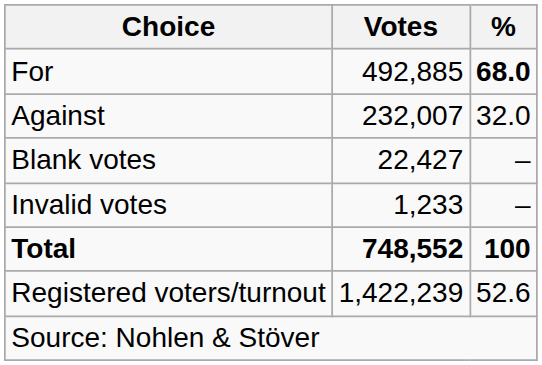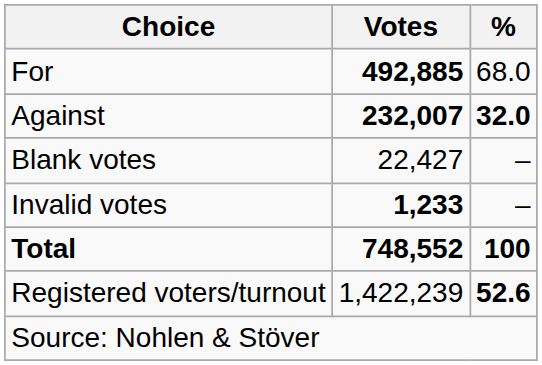(413, 71) normal -> (413, 71) bold
(503, 71) bold -> (503, 71) normal
(413, 115) normal -> (413, 115) bold
(503, 115) normal -> (503, 115) bold
(428, 204) normal -> (428, 204) bold
(503, 293) normal -> (503, 293) bold
